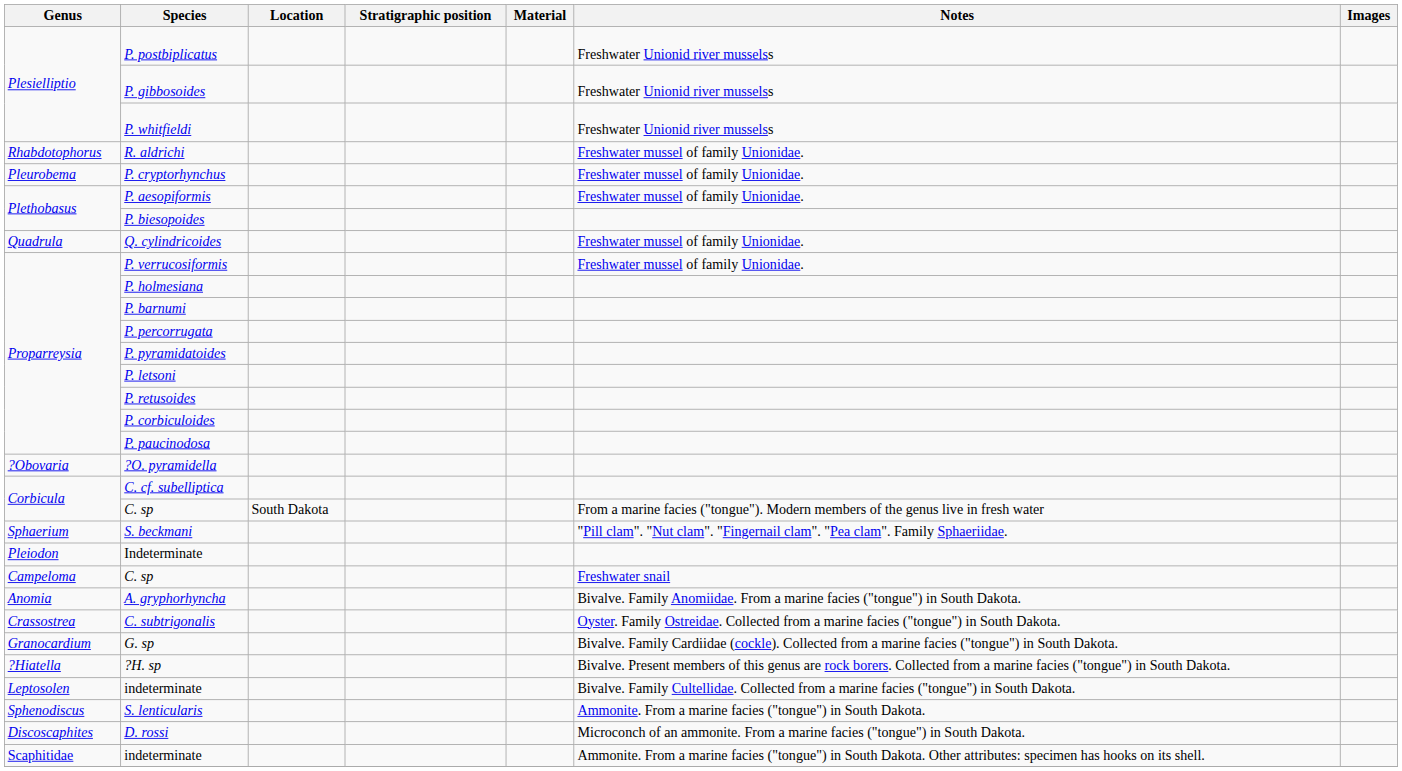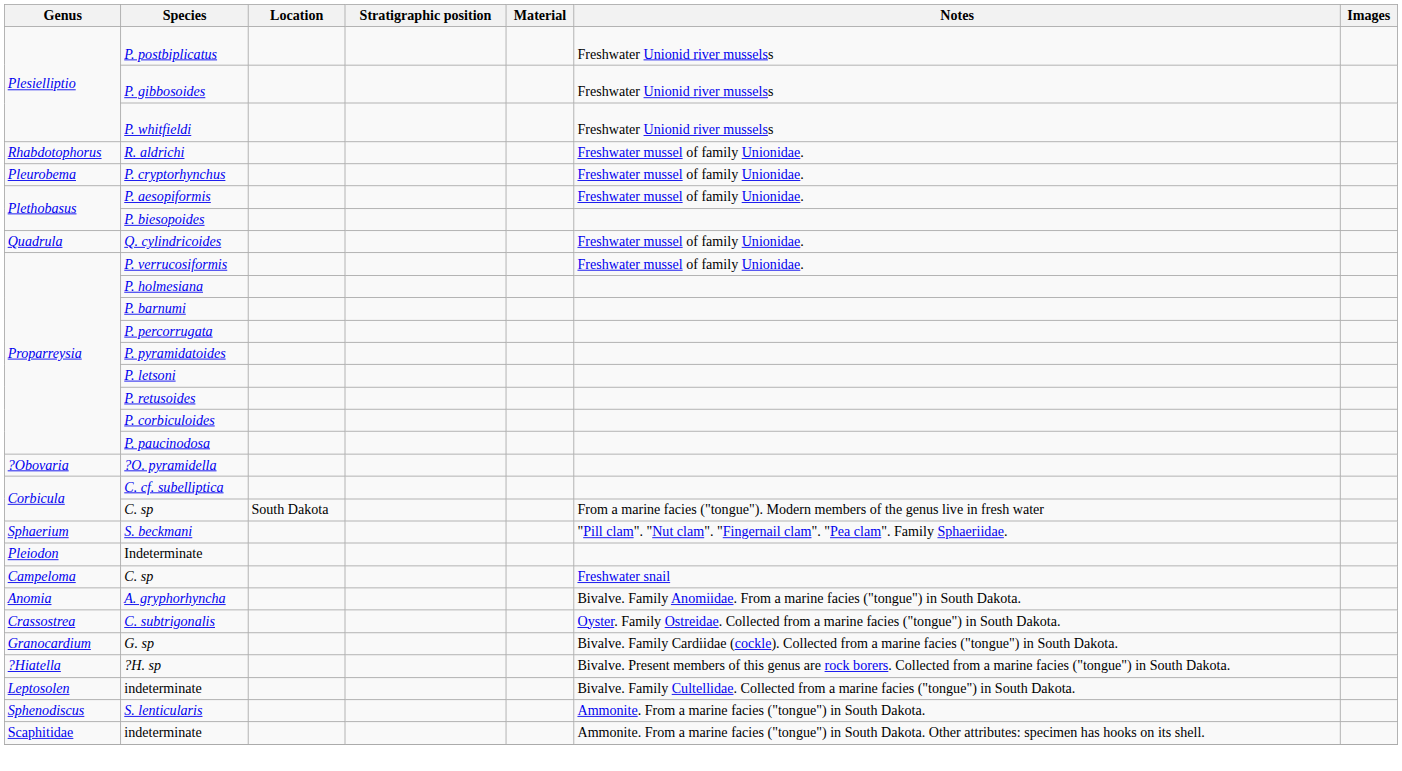- row: (50, 733)
